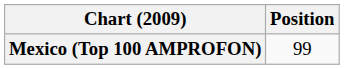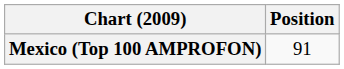(302, 49) 99 -> (302, 49) 91
